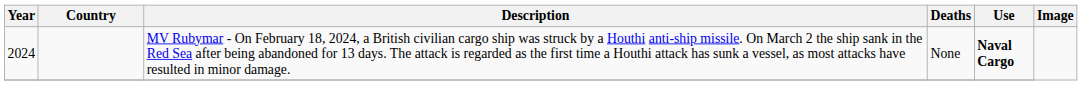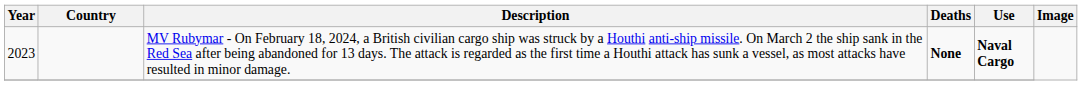(21, 53) 2024 -> (21, 53) 2023
(945, 53) normal -> (946, 53) bold
